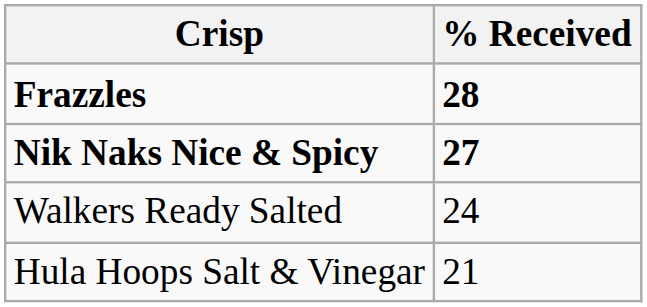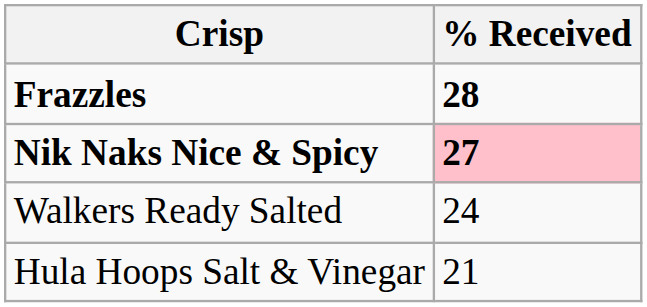(461, 152) no background -> (461, 152) pink background
